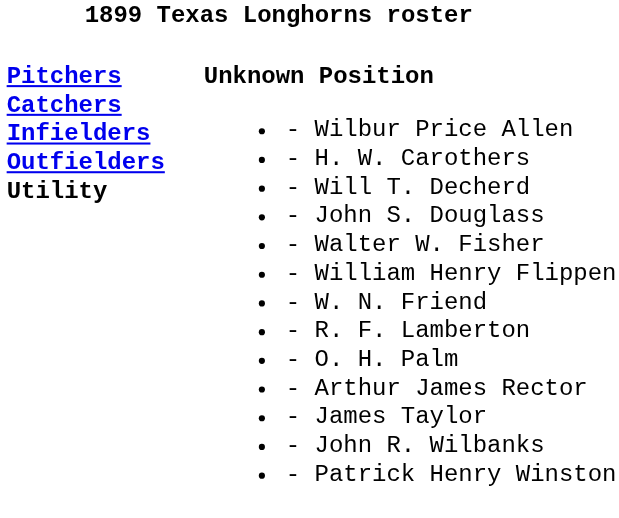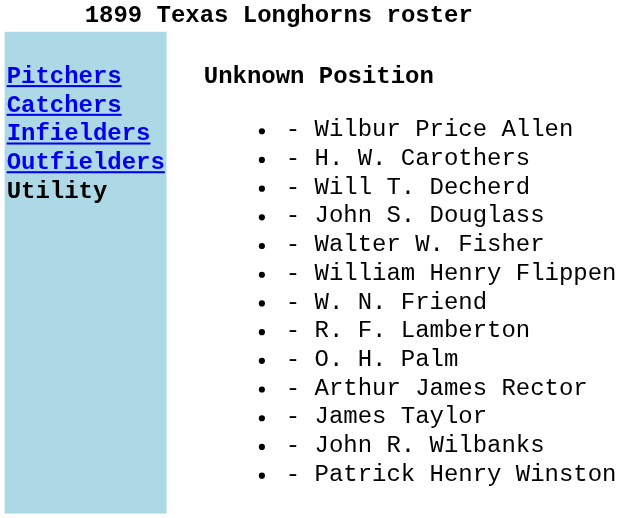(86, 134) no background -> (86, 134) lightblue background
